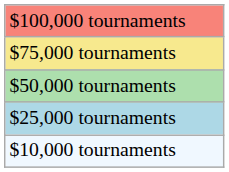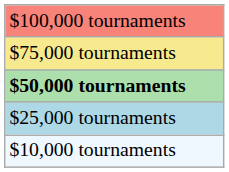(93, 85) normal -> (98, 85) bold
